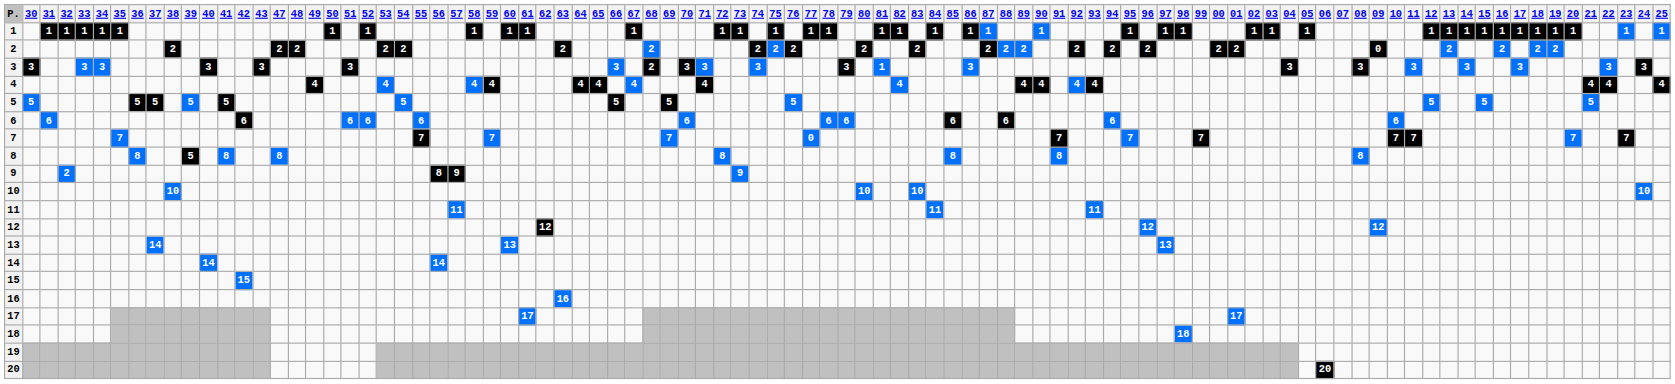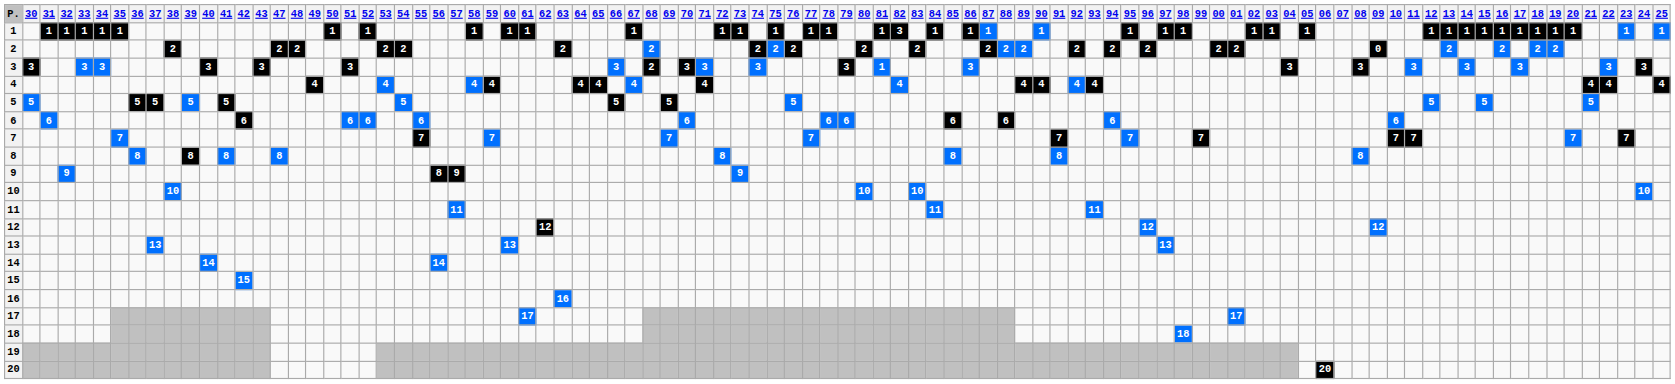(900, 31) 1 -> (900, 31) 3
(811, 138) 0 -> (811, 138) 7
(191, 156) 5 -> (191, 156) 8
(67, 174) 2 -> (67, 174) 9
(155, 245) 14 -> (155, 245) 13
